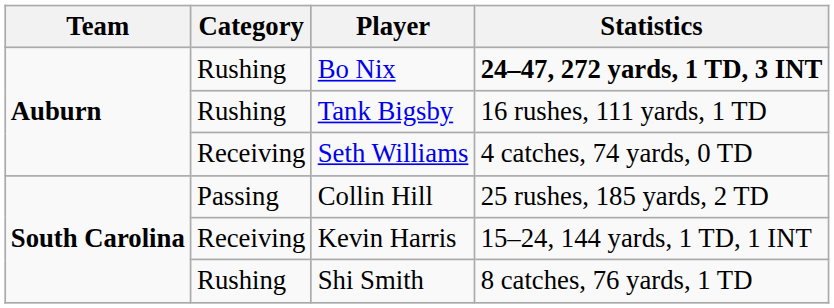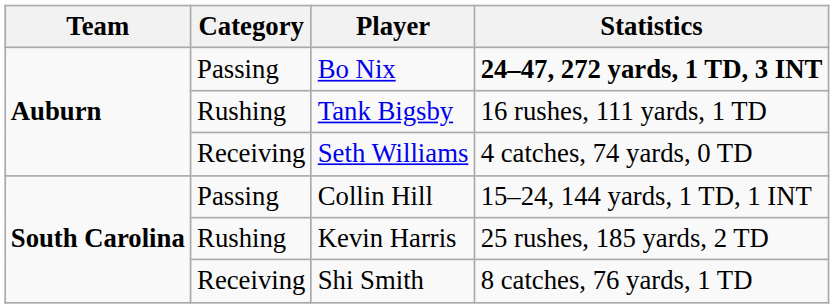(242, 68) Rushing -> (238, 68) Passing
(625, 195) 25 rushes, 185 yards, 2 TD -> (646, 195) 15–24, 144 yards, 1 TD, 1 INT
(251, 238) Receiving -> (242, 238) Rushing
(646, 238) 15–24, 144 yards, 1 TD, 1 INT -> (625, 238) 25 rushes, 185 yards, 2 TD
(242, 280) Rushing -> (251, 280) Receiving
